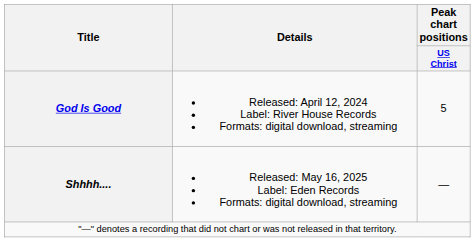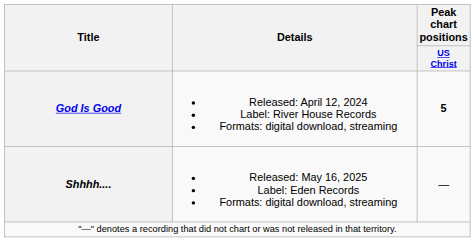(444, 108) normal -> (444, 108) bold
